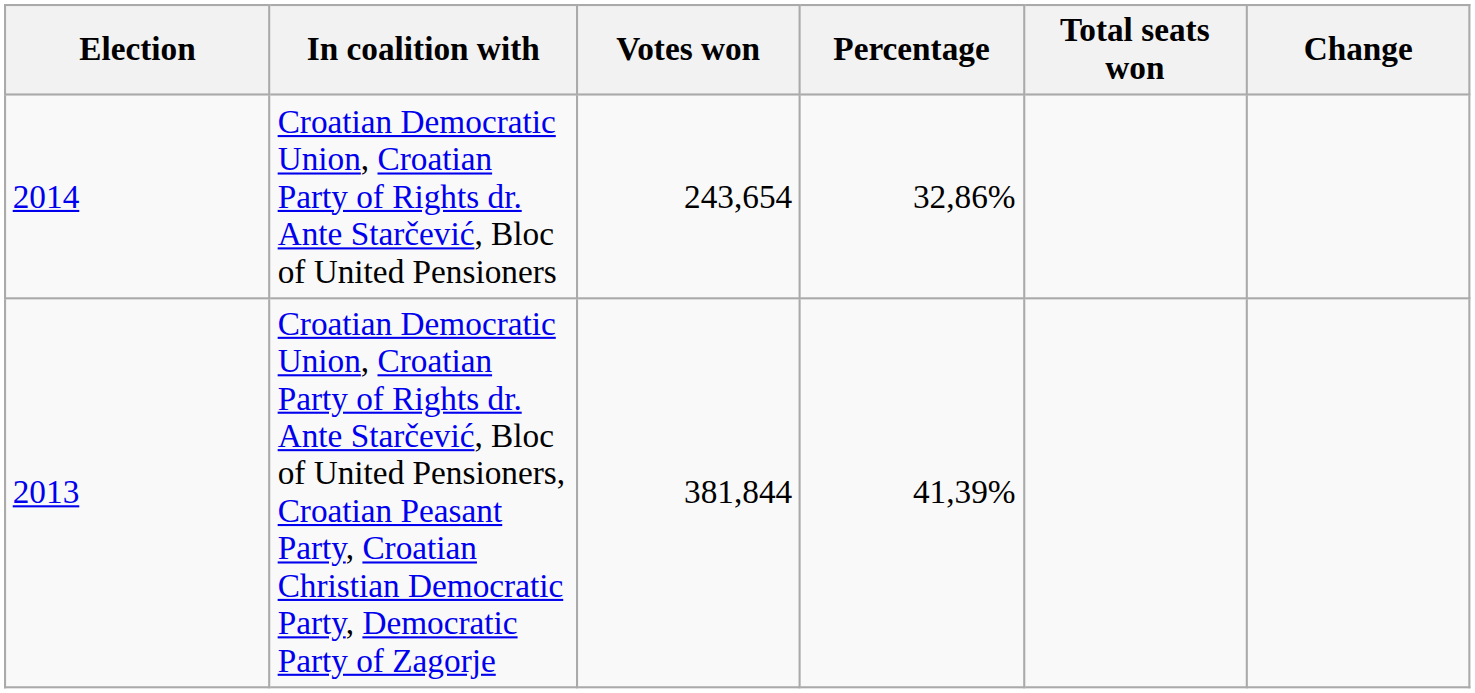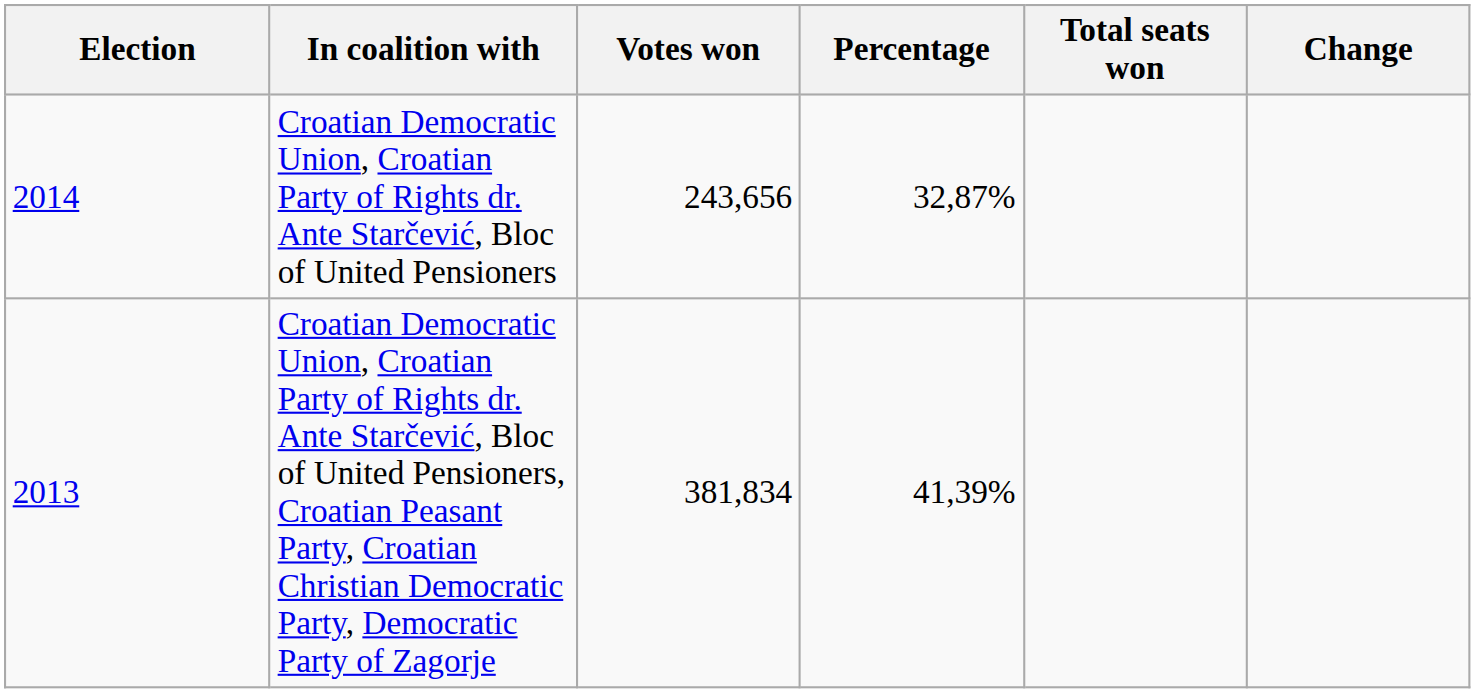(738, 195) 243,654 -> (738, 195) 243,656
(964, 195) 32,86% -> (964, 195) 32,87%
(738, 492) 381,844 -> (738, 492) 381,834
